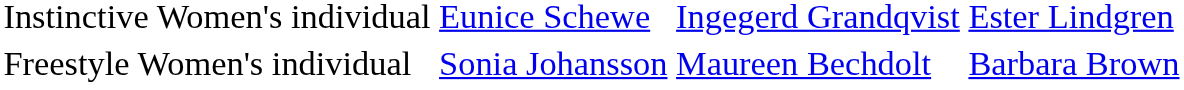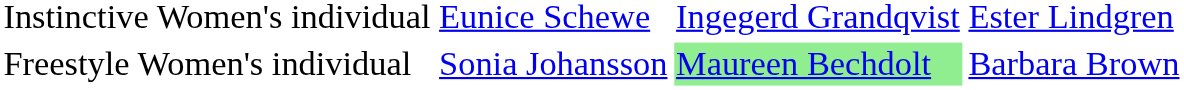(804, 63) no background -> (804, 63) lightgreen background
